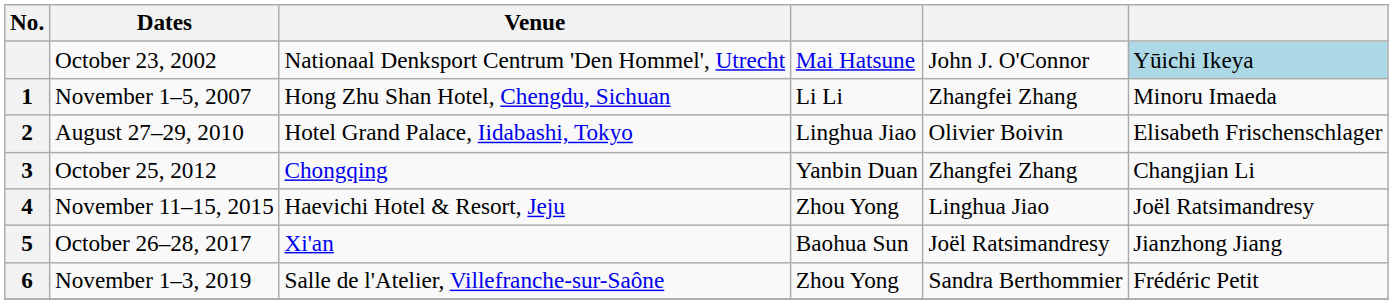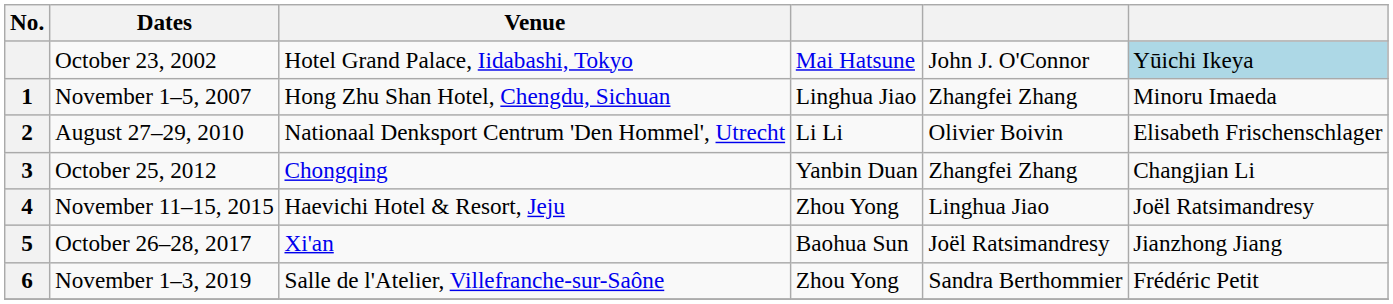(535, 59) Nationaal Denksport Centrum 'Den Hommel', Utrecht -> (459, 59) Hotel Grand Palace, Iidabashi, Tokyo
(819, 96) Li Li -> (856, 96) Linghua Jiao
(459, 133) Hotel Grand Palace, Iidabashi, Tokyo -> (535, 133) Nationaal Denksport Centrum 'Den Hommel', Utrecht
(856, 133) Linghua Jiao -> (819, 133) Li Li
